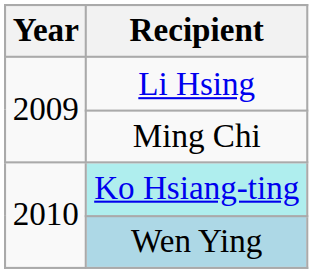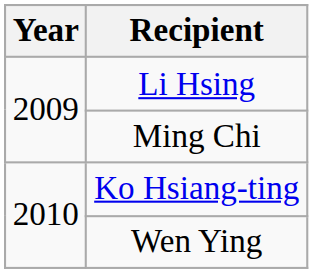(197, 188) paleturquoise background -> (197, 188) no background
(197, 240) lightblue background -> (197, 240) no background
